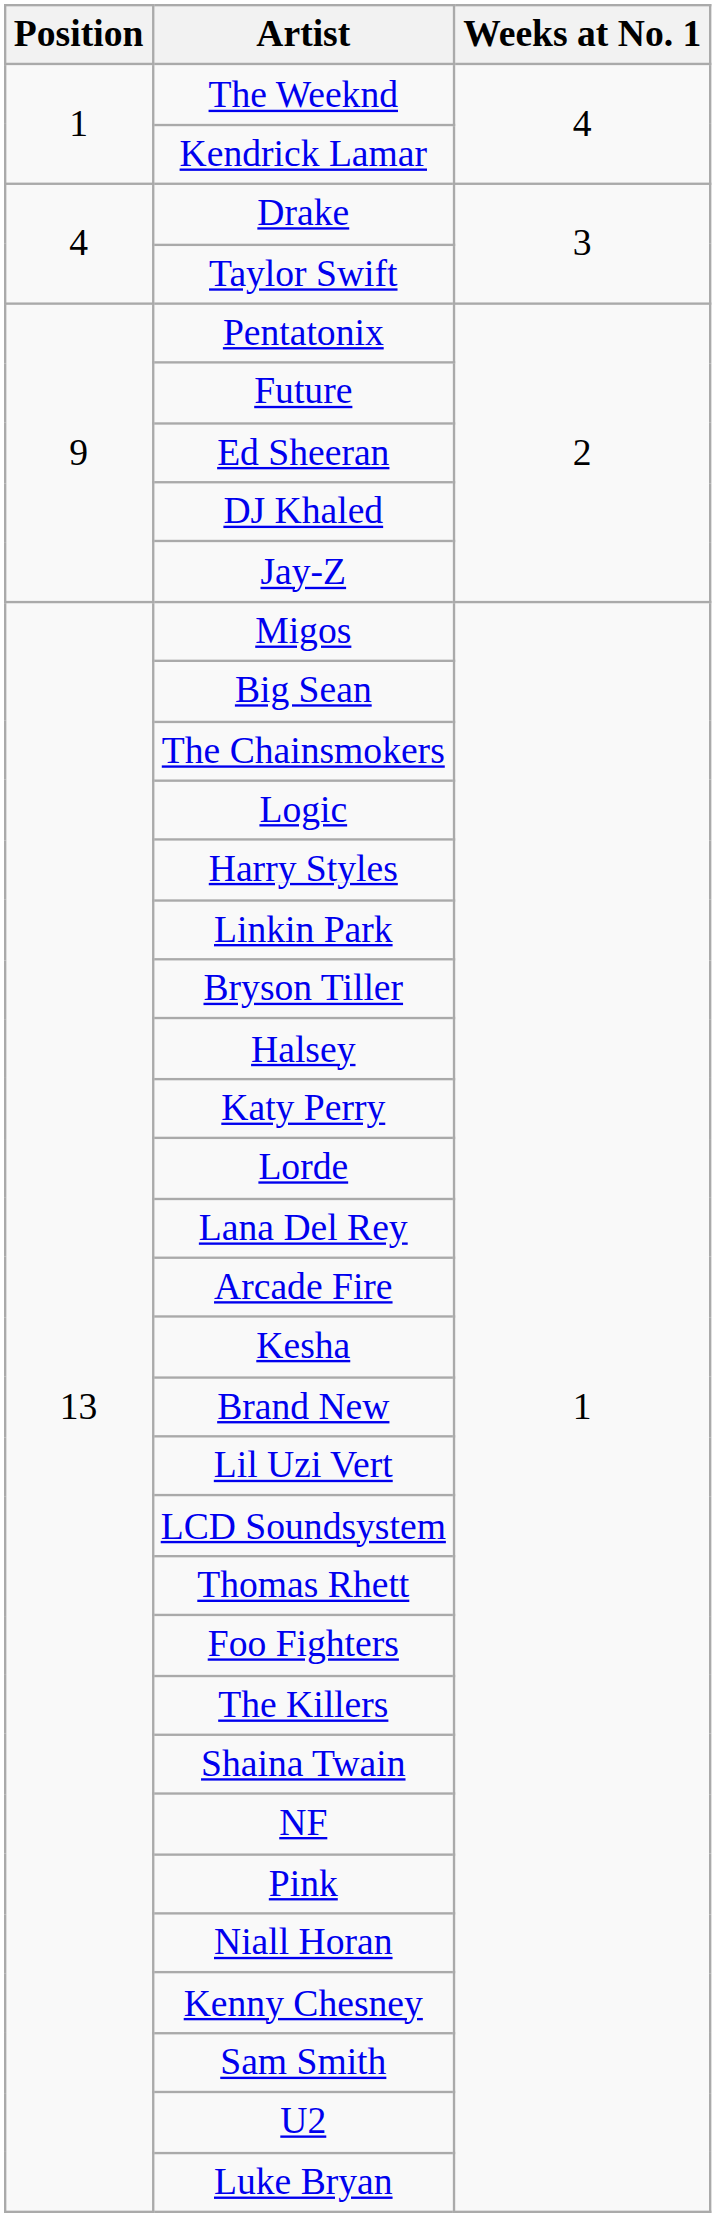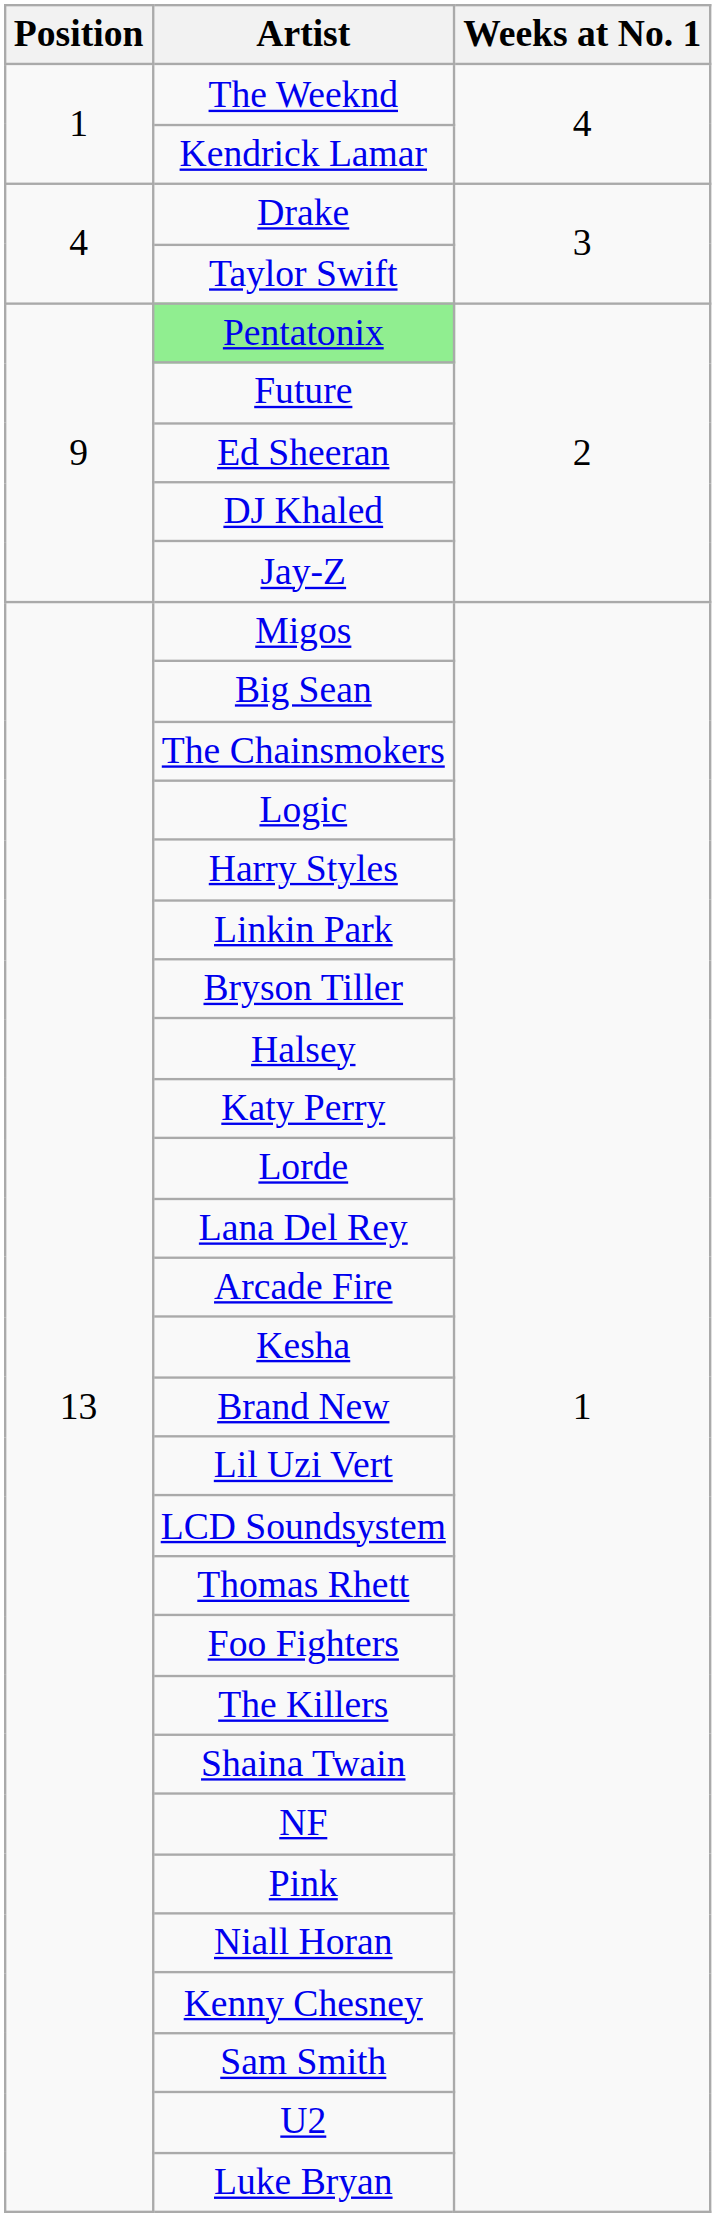(303, 332) no background -> (303, 332) lightgreen background
